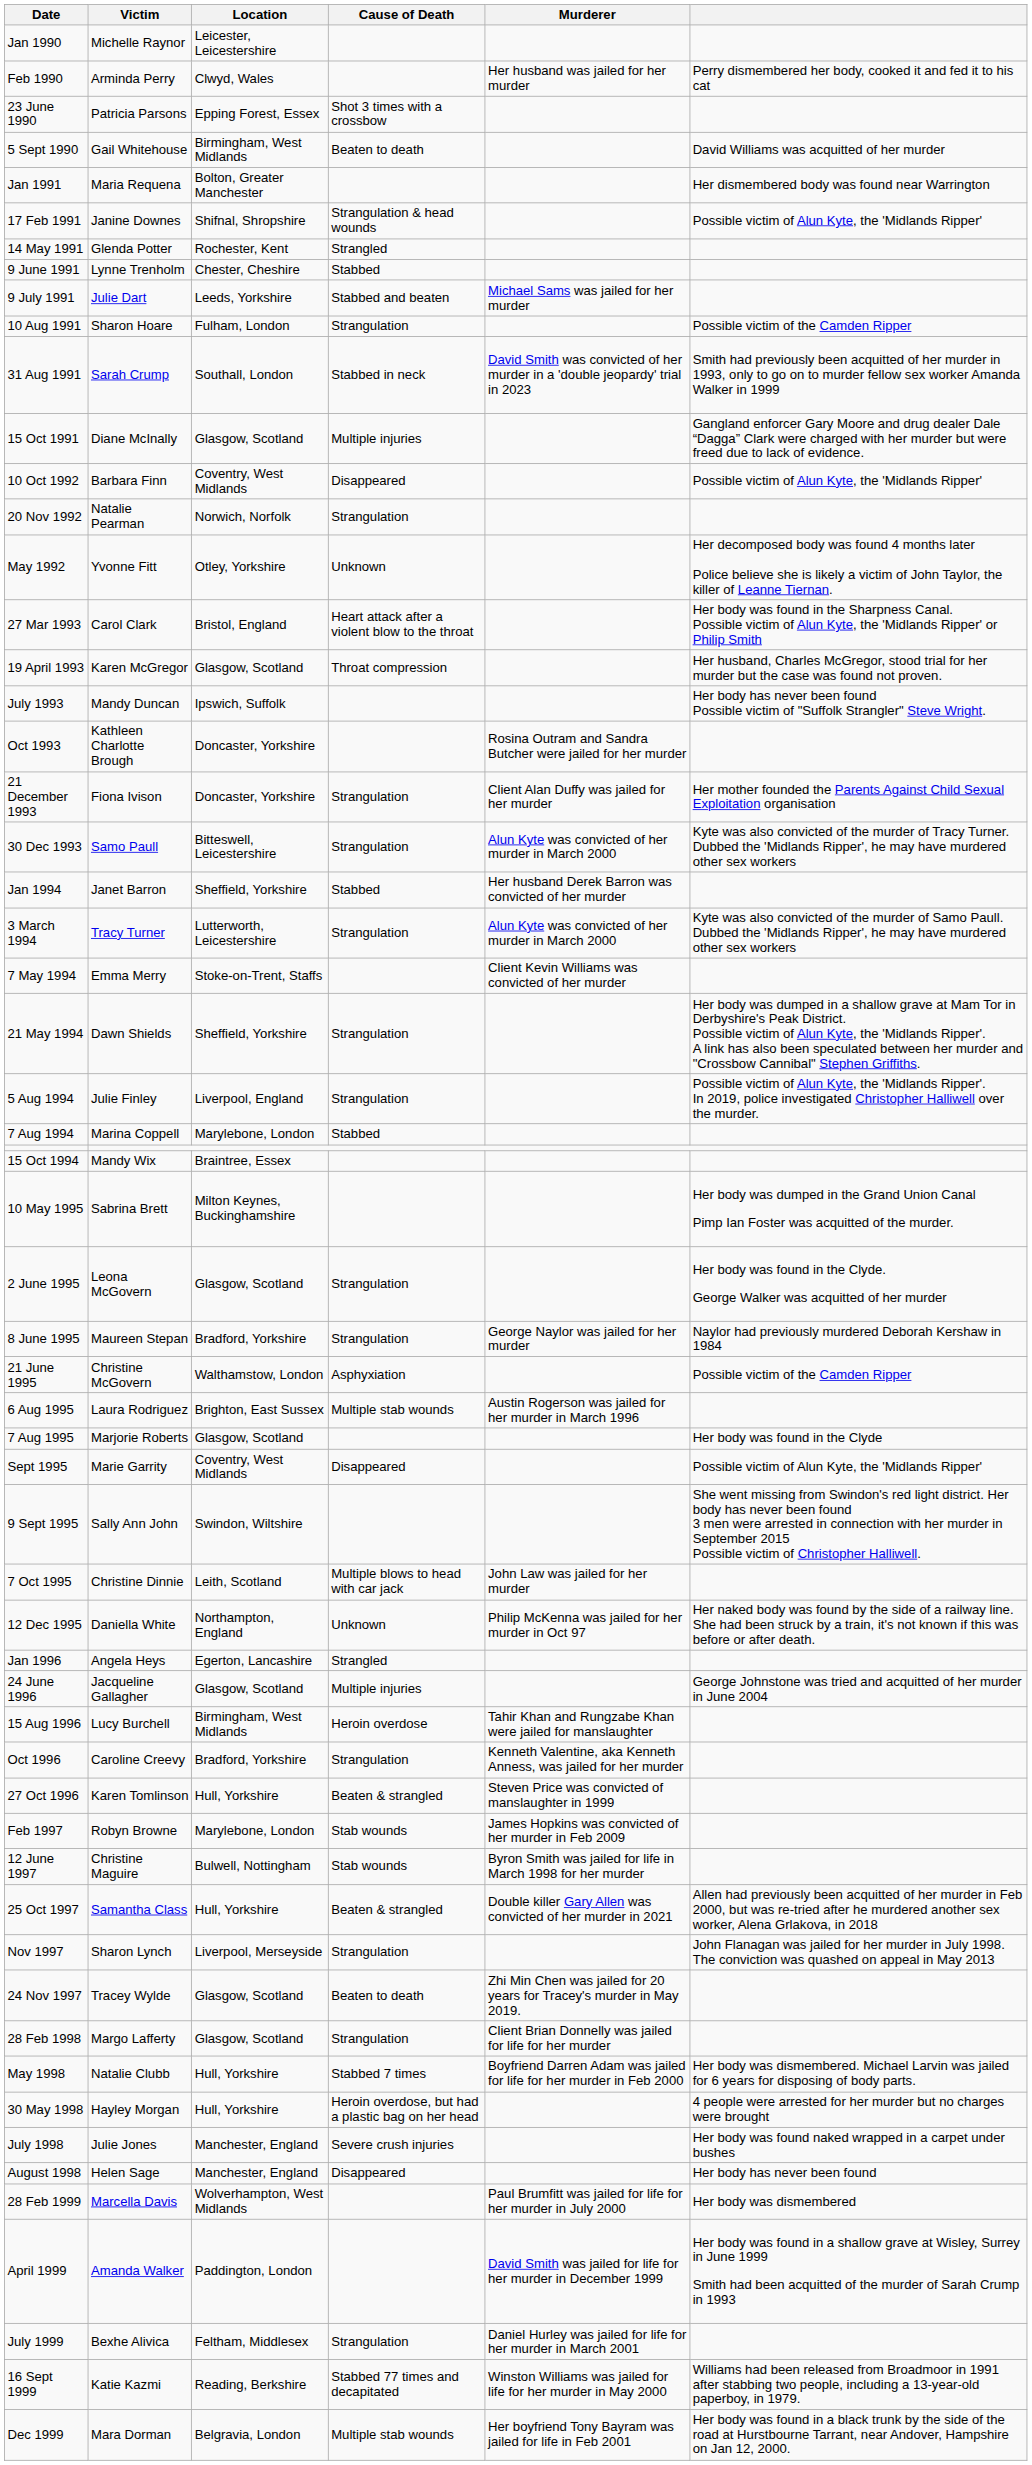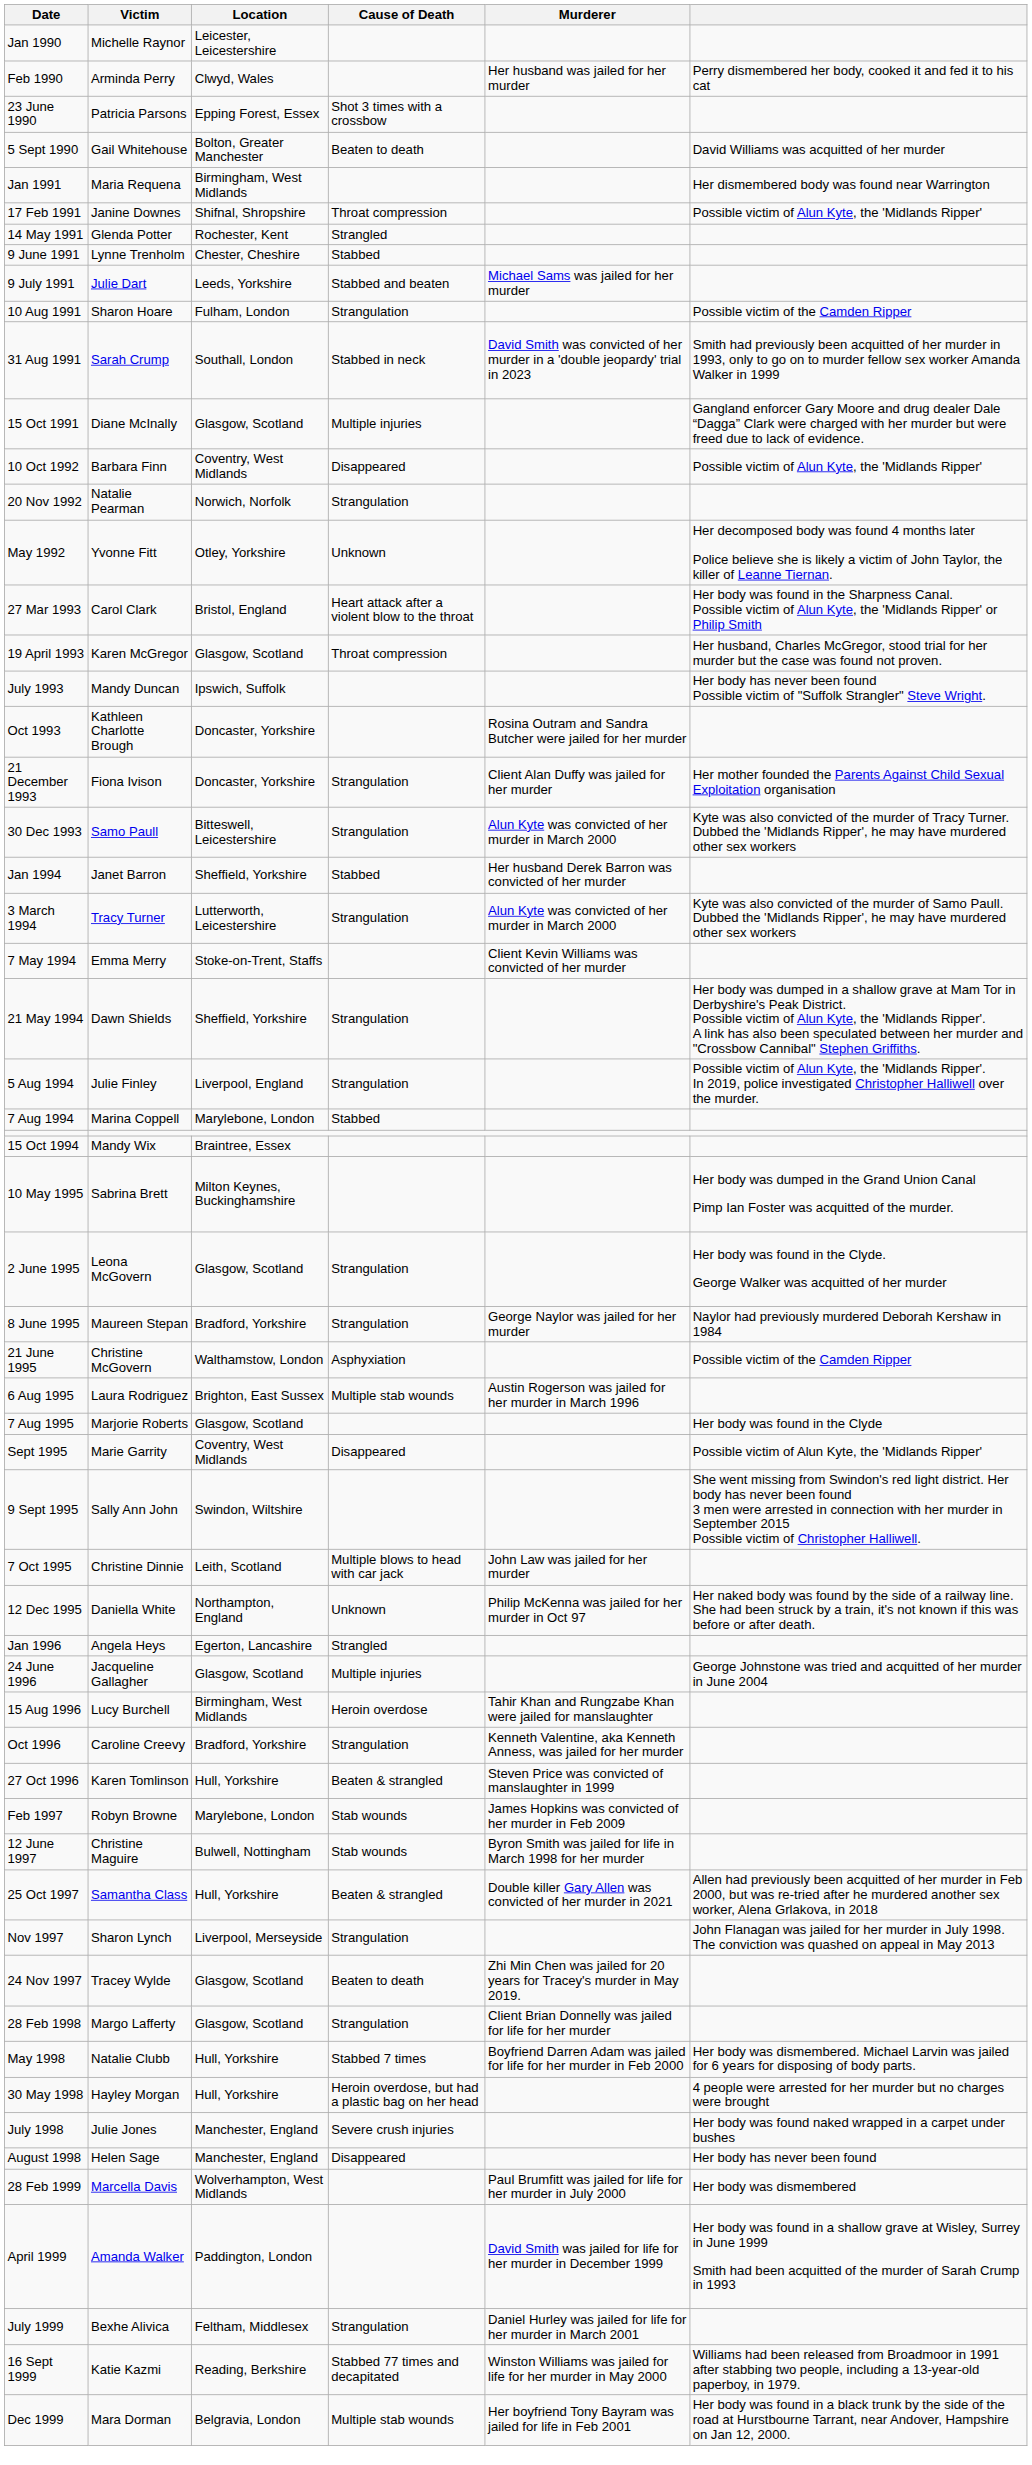(248, 149) Birmingham, West Midlands -> (239, 149) Bolton, Greater Manchester
(239, 185) Bolton, Greater Manchester -> (248, 185) Birmingham, West Midlands
(392, 220) Strangulation & head wounds -> (389, 213) Throat compression
